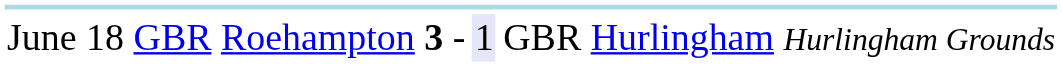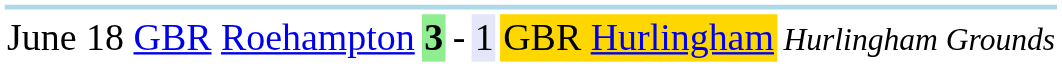(434, 37) no background -> (434, 37) lightgreen background
(639, 37) no background -> (639, 37) gold background
